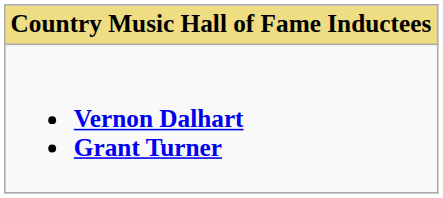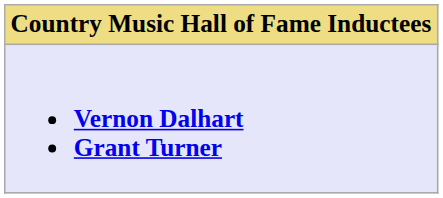(221, 133) no background -> (221, 133) lavender background
